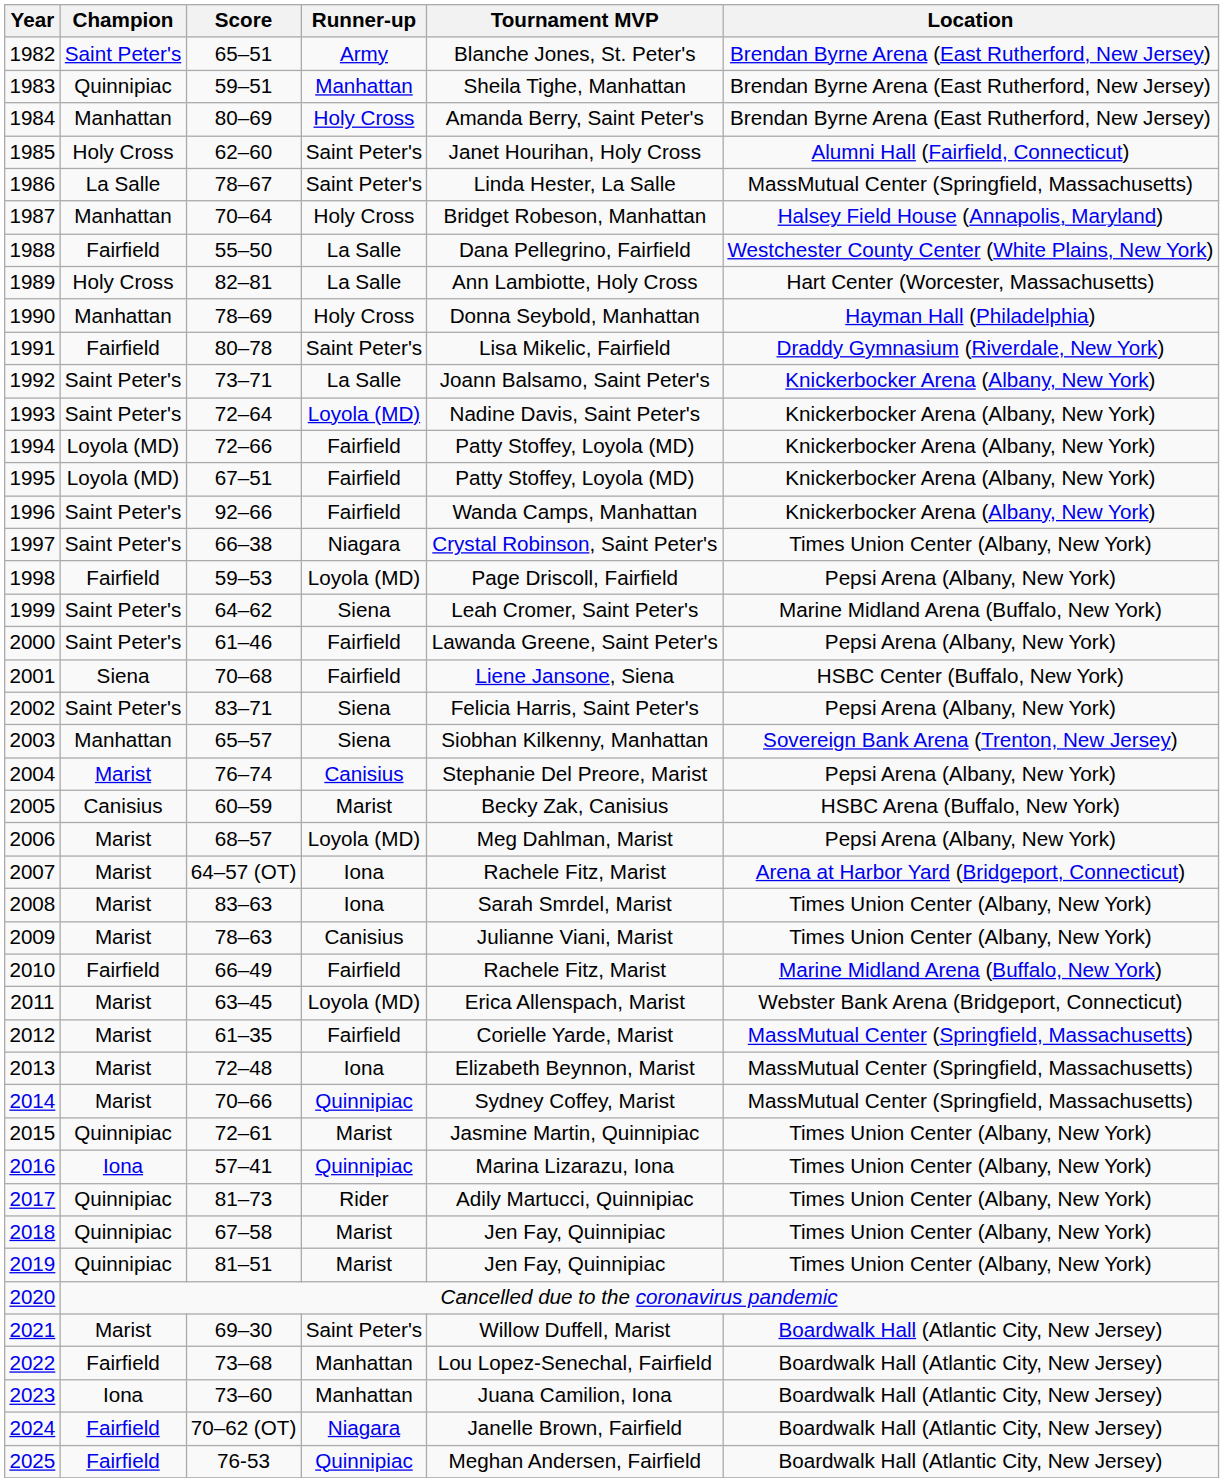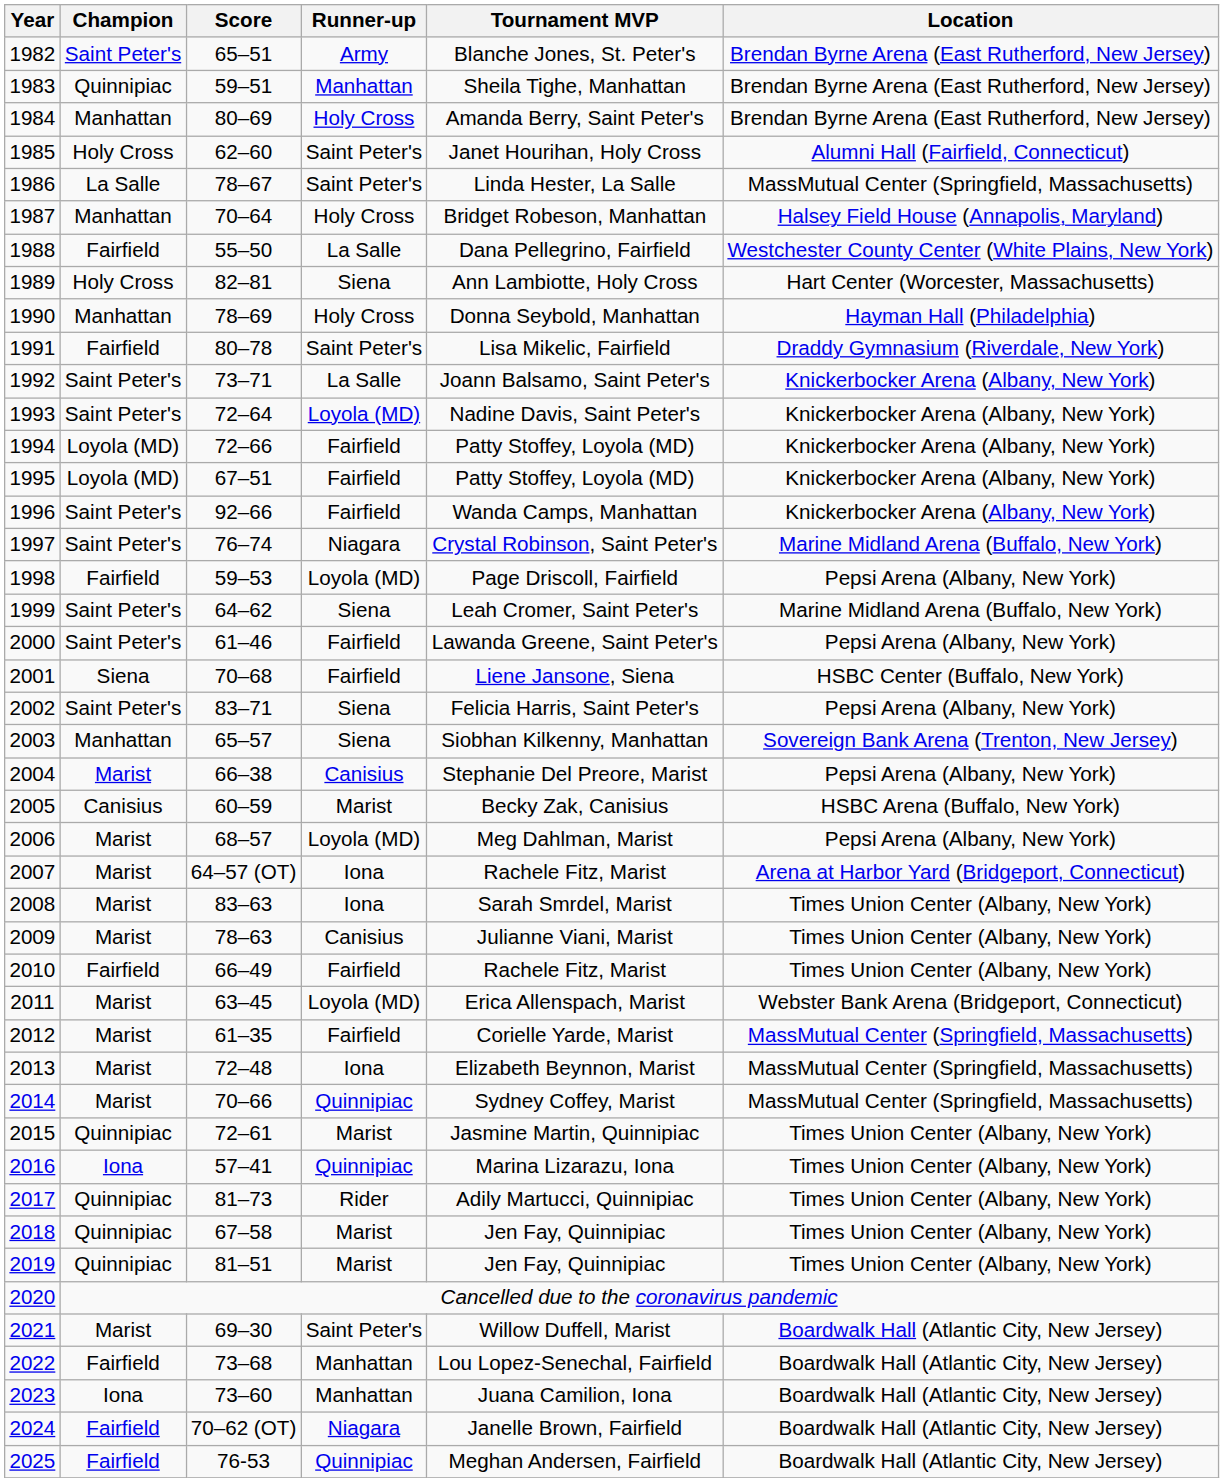(364, 282) La Salle -> (364, 282) Siena
(243, 544) 66–38 -> (243, 544) 76–74
(970, 544) Times Union Center (Albany, New York) -> (970, 544) Marine Midland Arena (Buffalo, New York)
(243, 773) 76–74 -> (243, 773) 66–38
(970, 970) Marine Midland Arena (Buffalo, New York) -> (970, 970) Times Union Center (Albany, New York)
